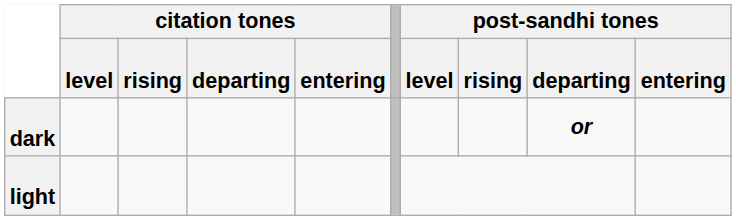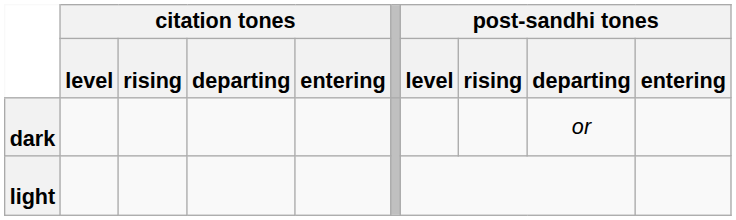(581, 126) bold -> (581, 126) normal
